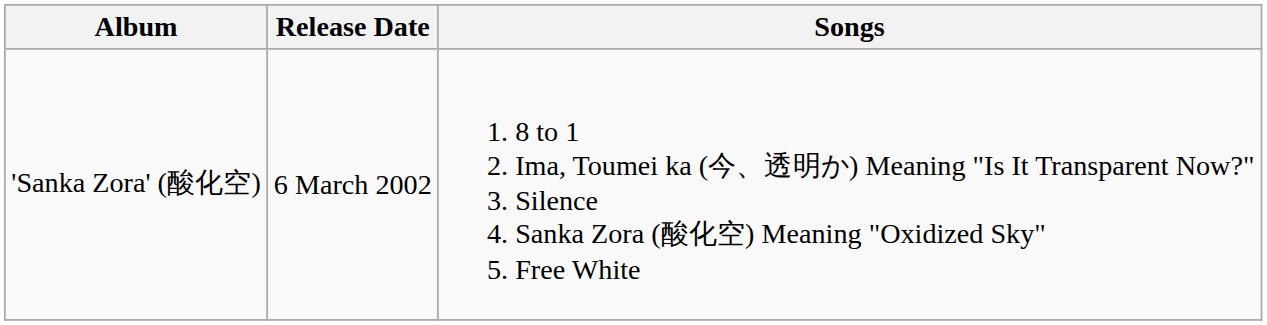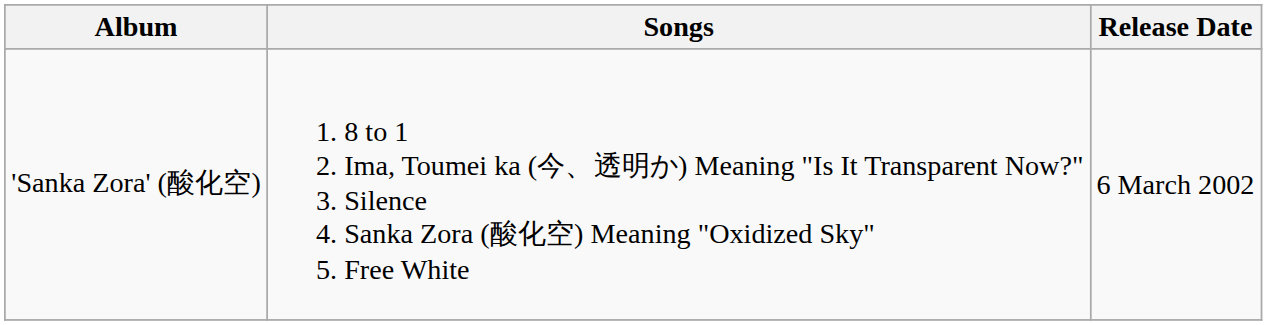columns swapped: (353, 26) <-> (850, 26)
